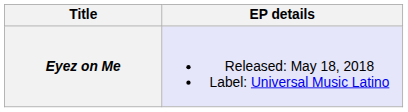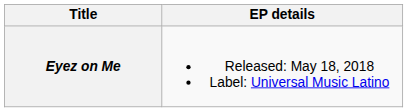(282, 74) lavender background -> (282, 74) no background
